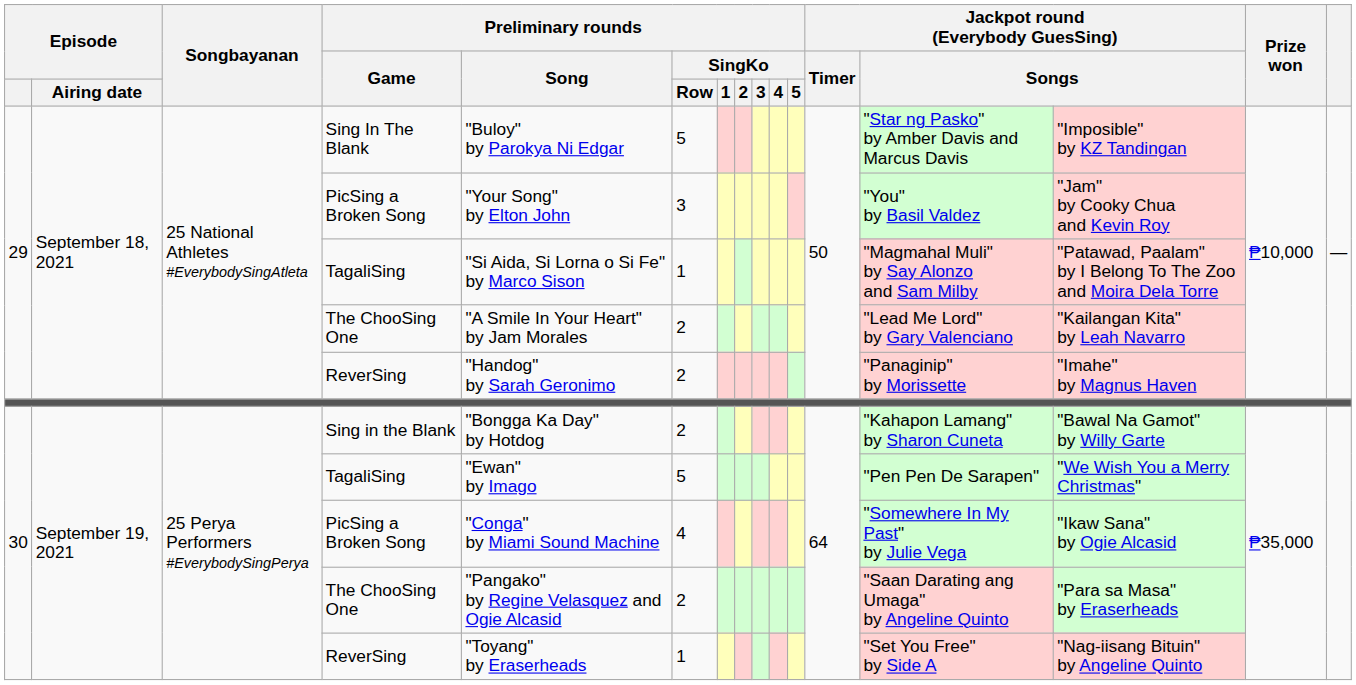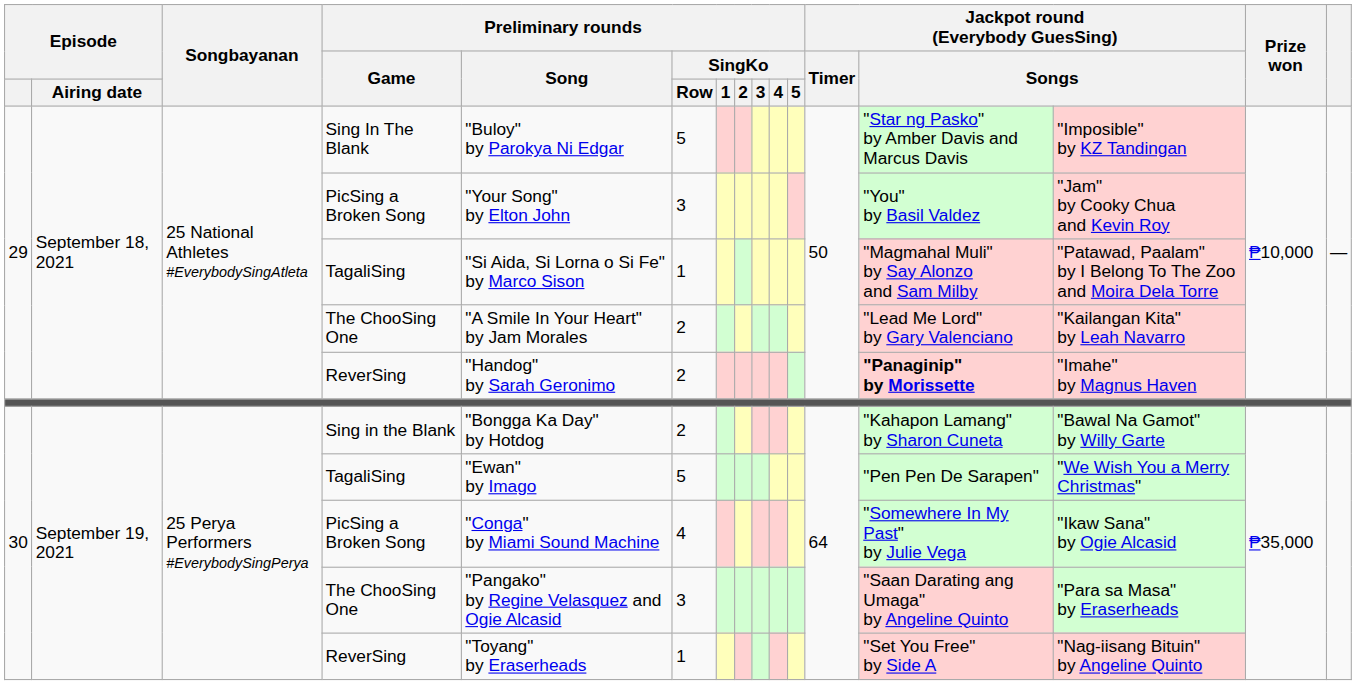(915, 375) normal -> (919, 375) bold
(681, 599) 2 -> (681, 599) 3
